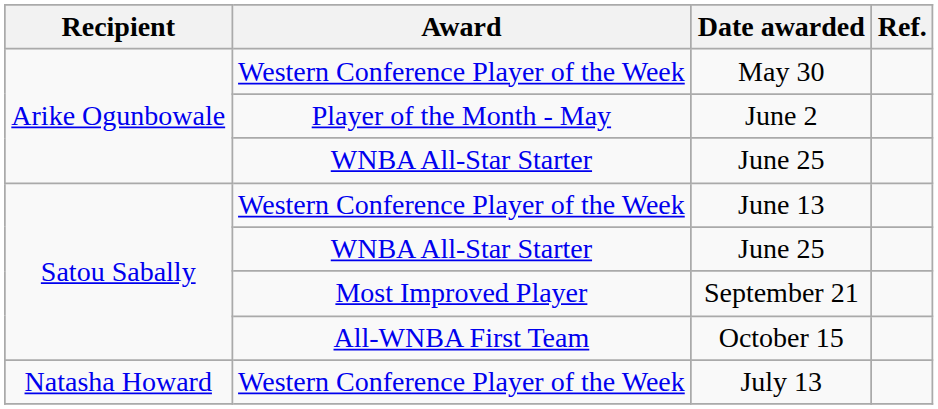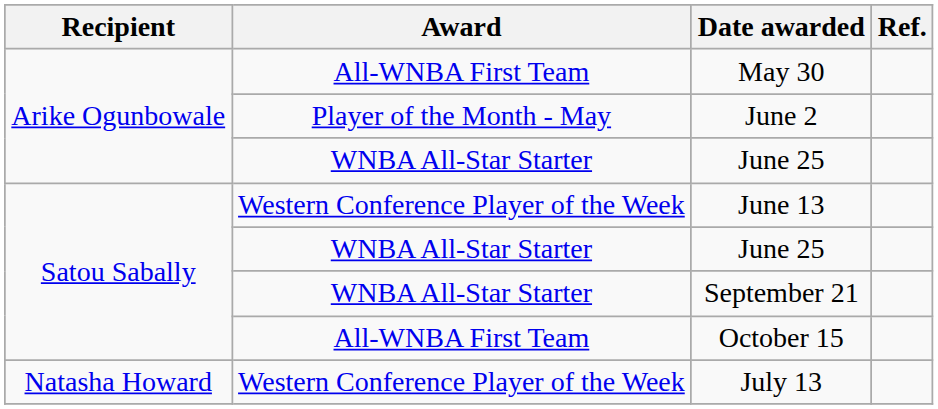(461, 71) Western Conference Player of the Week -> (461, 71) All-WNBA First Team
(461, 293) Most Improved Player -> (461, 293) WNBA All-Star Starter
